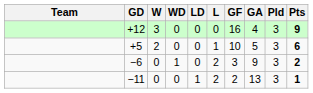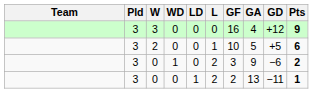columns swapped: (276, 12) <-> (136, 12)
